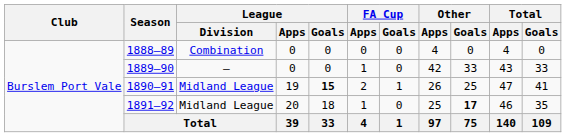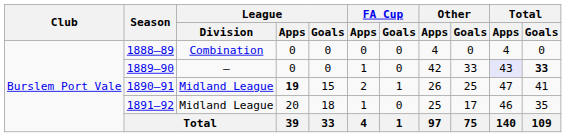(506, 68) no background -> (506, 68) lavender background
(542, 68) normal -> (542, 68) bold
(292, 86) normal -> (292, 86) bold
(328, 86) bold -> (328, 86) normal
(470, 105) bold -> (470, 105) normal
